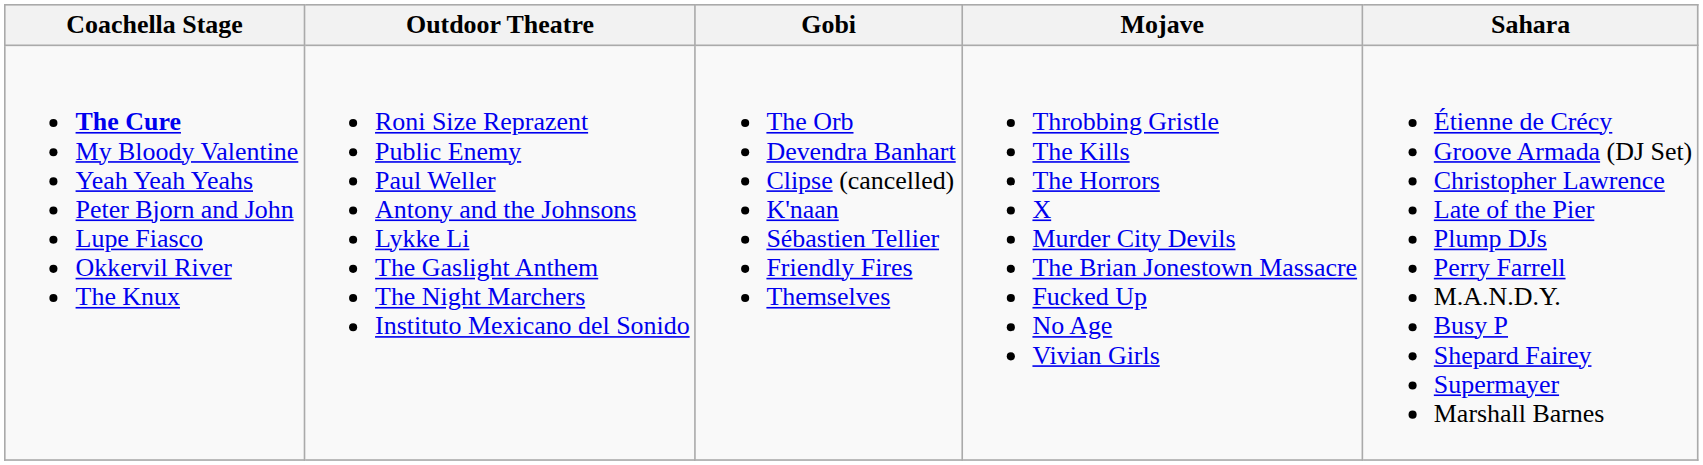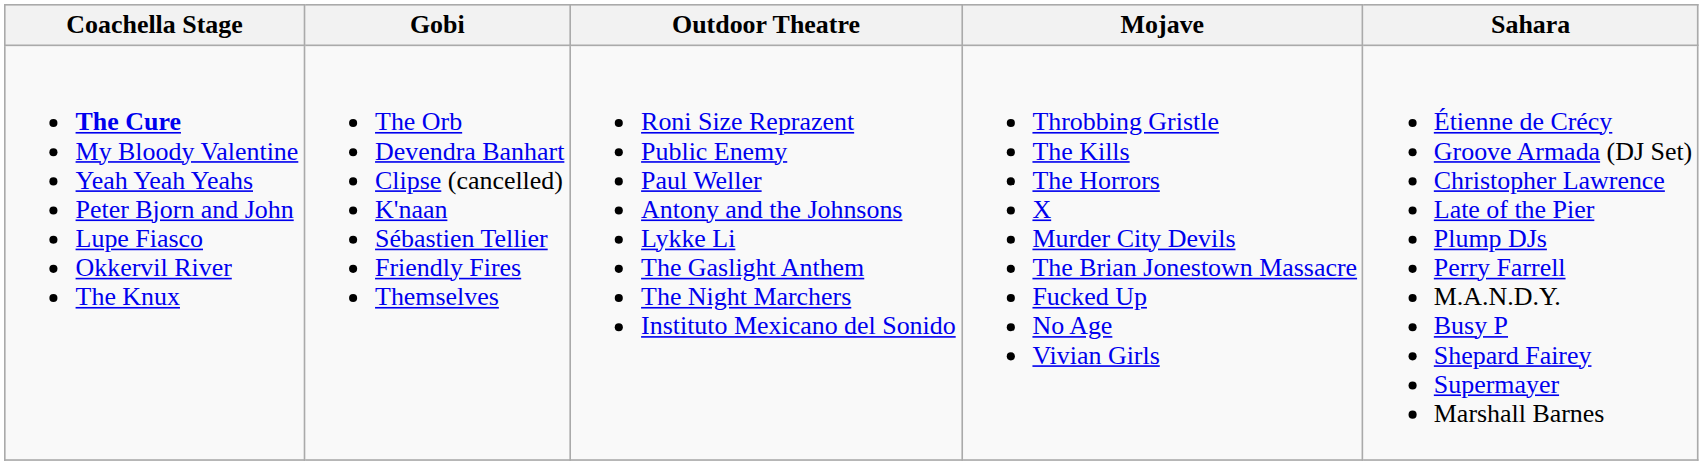columns swapped: (500, 25) <-> (829, 25)
